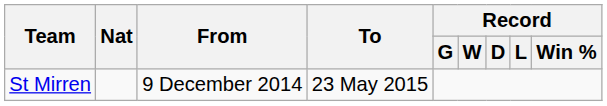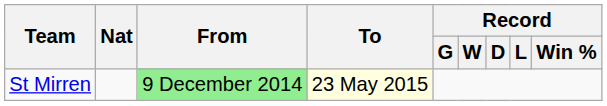(222, 84) no background -> (222, 84) lightgreen background
(370, 84) no background -> (370, 84) lightyellow background
